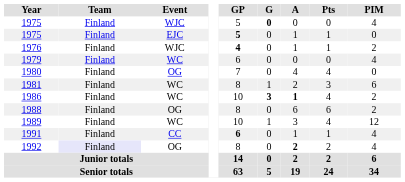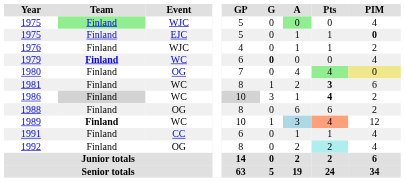(100, 22) no background -> (102, 22) lightgreen background
(269, 22) bold -> (271, 22) normal
(295, 22) no background -> (297, 22) lightgreen background
(238, 35) bold -> (241, 35) normal
(374, 35) normal -> (375, 35) bold
(238, 47) bold -> (241, 47) normal
(100, 59) normal -> (102, 59) bold
(269, 59) normal -> (271, 59) bold
(329, 72) no background -> (330, 72) lightgreen background
(374, 72) no background -> (375, 72) khaki background
(329, 84) normal -> (330, 84) bold
(100, 97) no background -> (102, 97) lightgrey background
(238, 97) no background -> (241, 97) lightgrey background
(269, 97) bold -> (271, 97) normal
(295, 97) bold -> (297, 97) normal
(329, 97) normal -> (330, 97) bold
(100, 121) normal -> (102, 121) bold
(295, 121) no background -> (297, 121) lightblue background
(329, 121) no background -> (330, 121) lightsalmon background
(238, 134) bold -> (241, 134) normal
(100, 146) lavender background -> (102, 146) no background
(295, 146) bold -> (297, 146) normal
(329, 146) no background -> (330, 146) paleturquoise background
